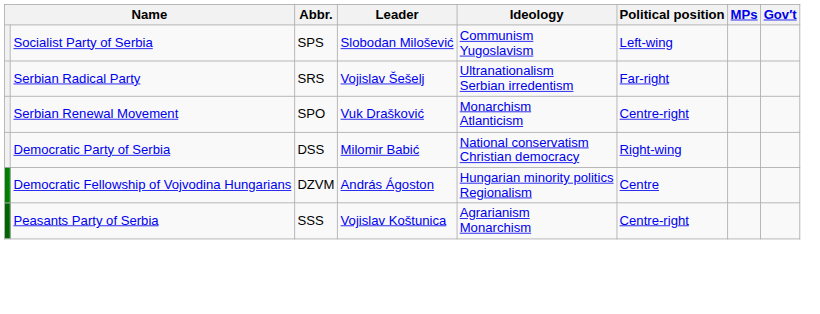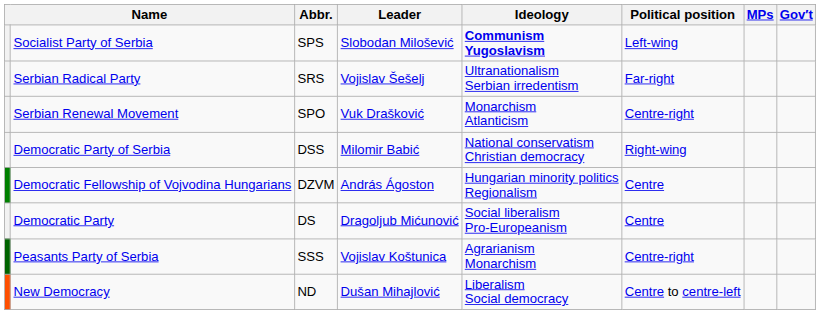(497, 43) normal -> (505, 43) bold
+ row: (64, 220)
+ row: (62, 292)
